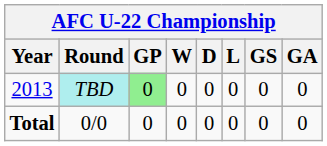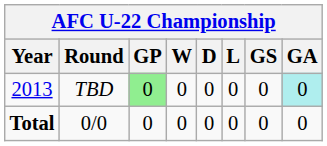(94, 89) paleturquoise background -> (94, 89) no background
(302, 89) no background -> (302, 89) paleturquoise background
